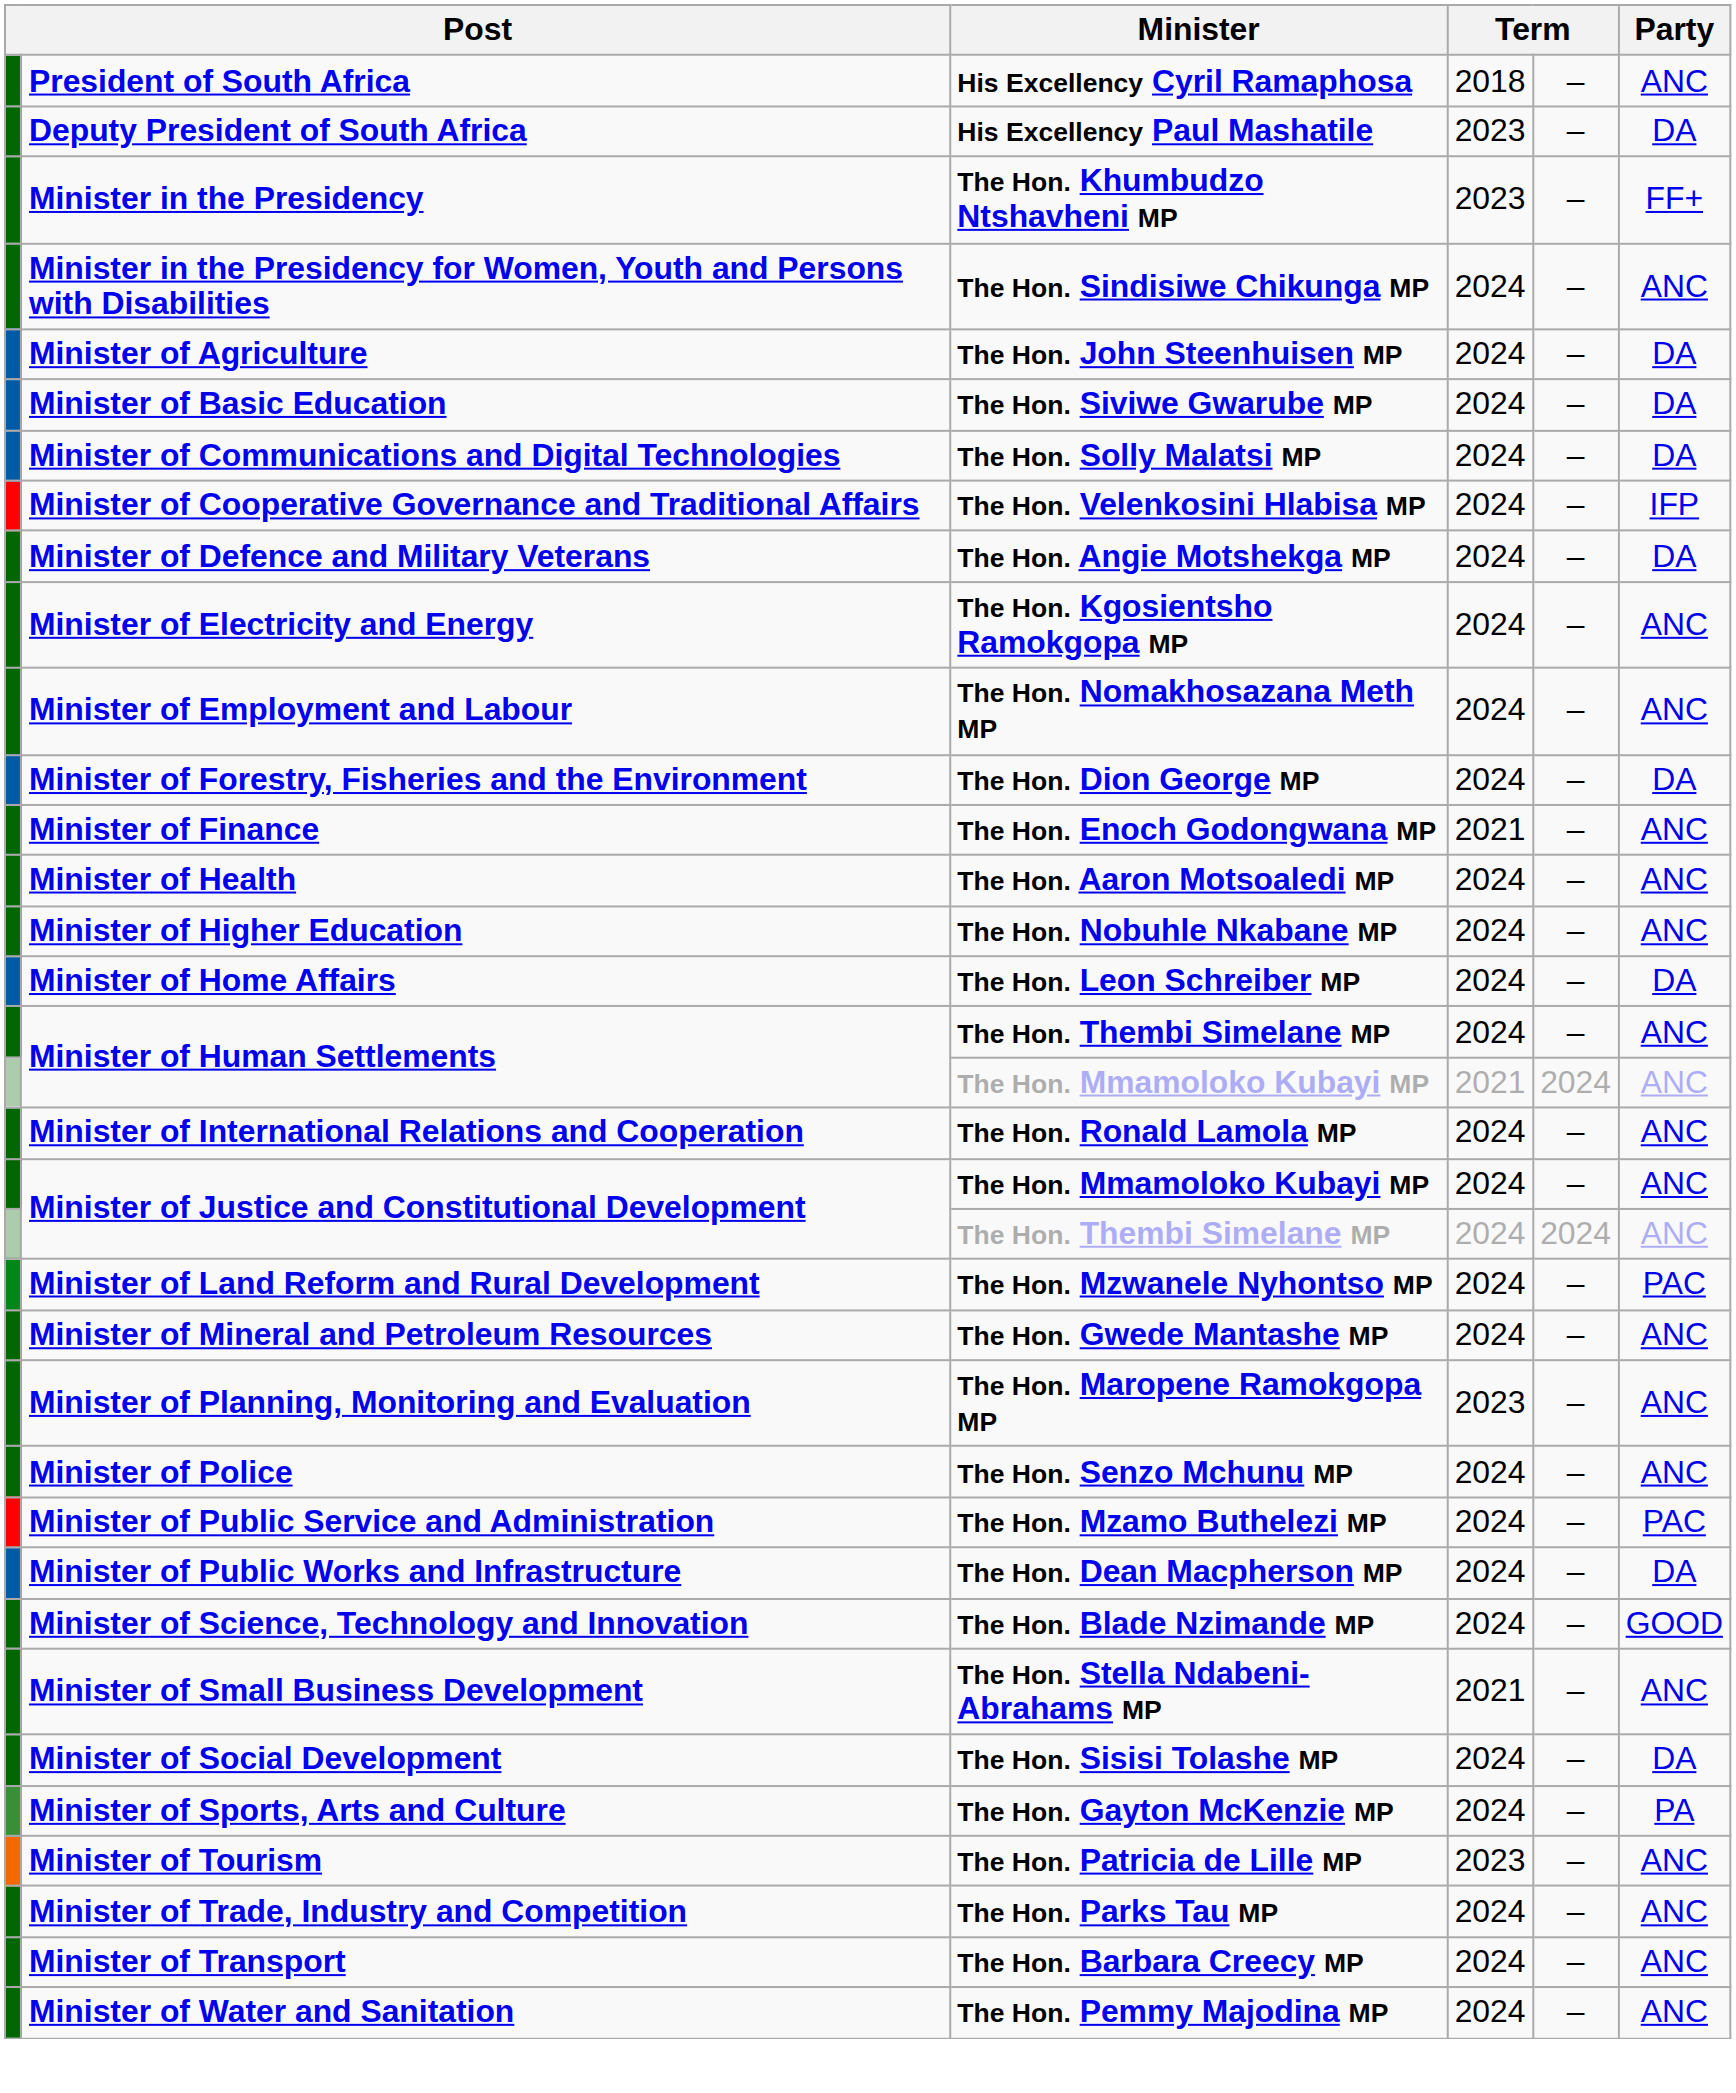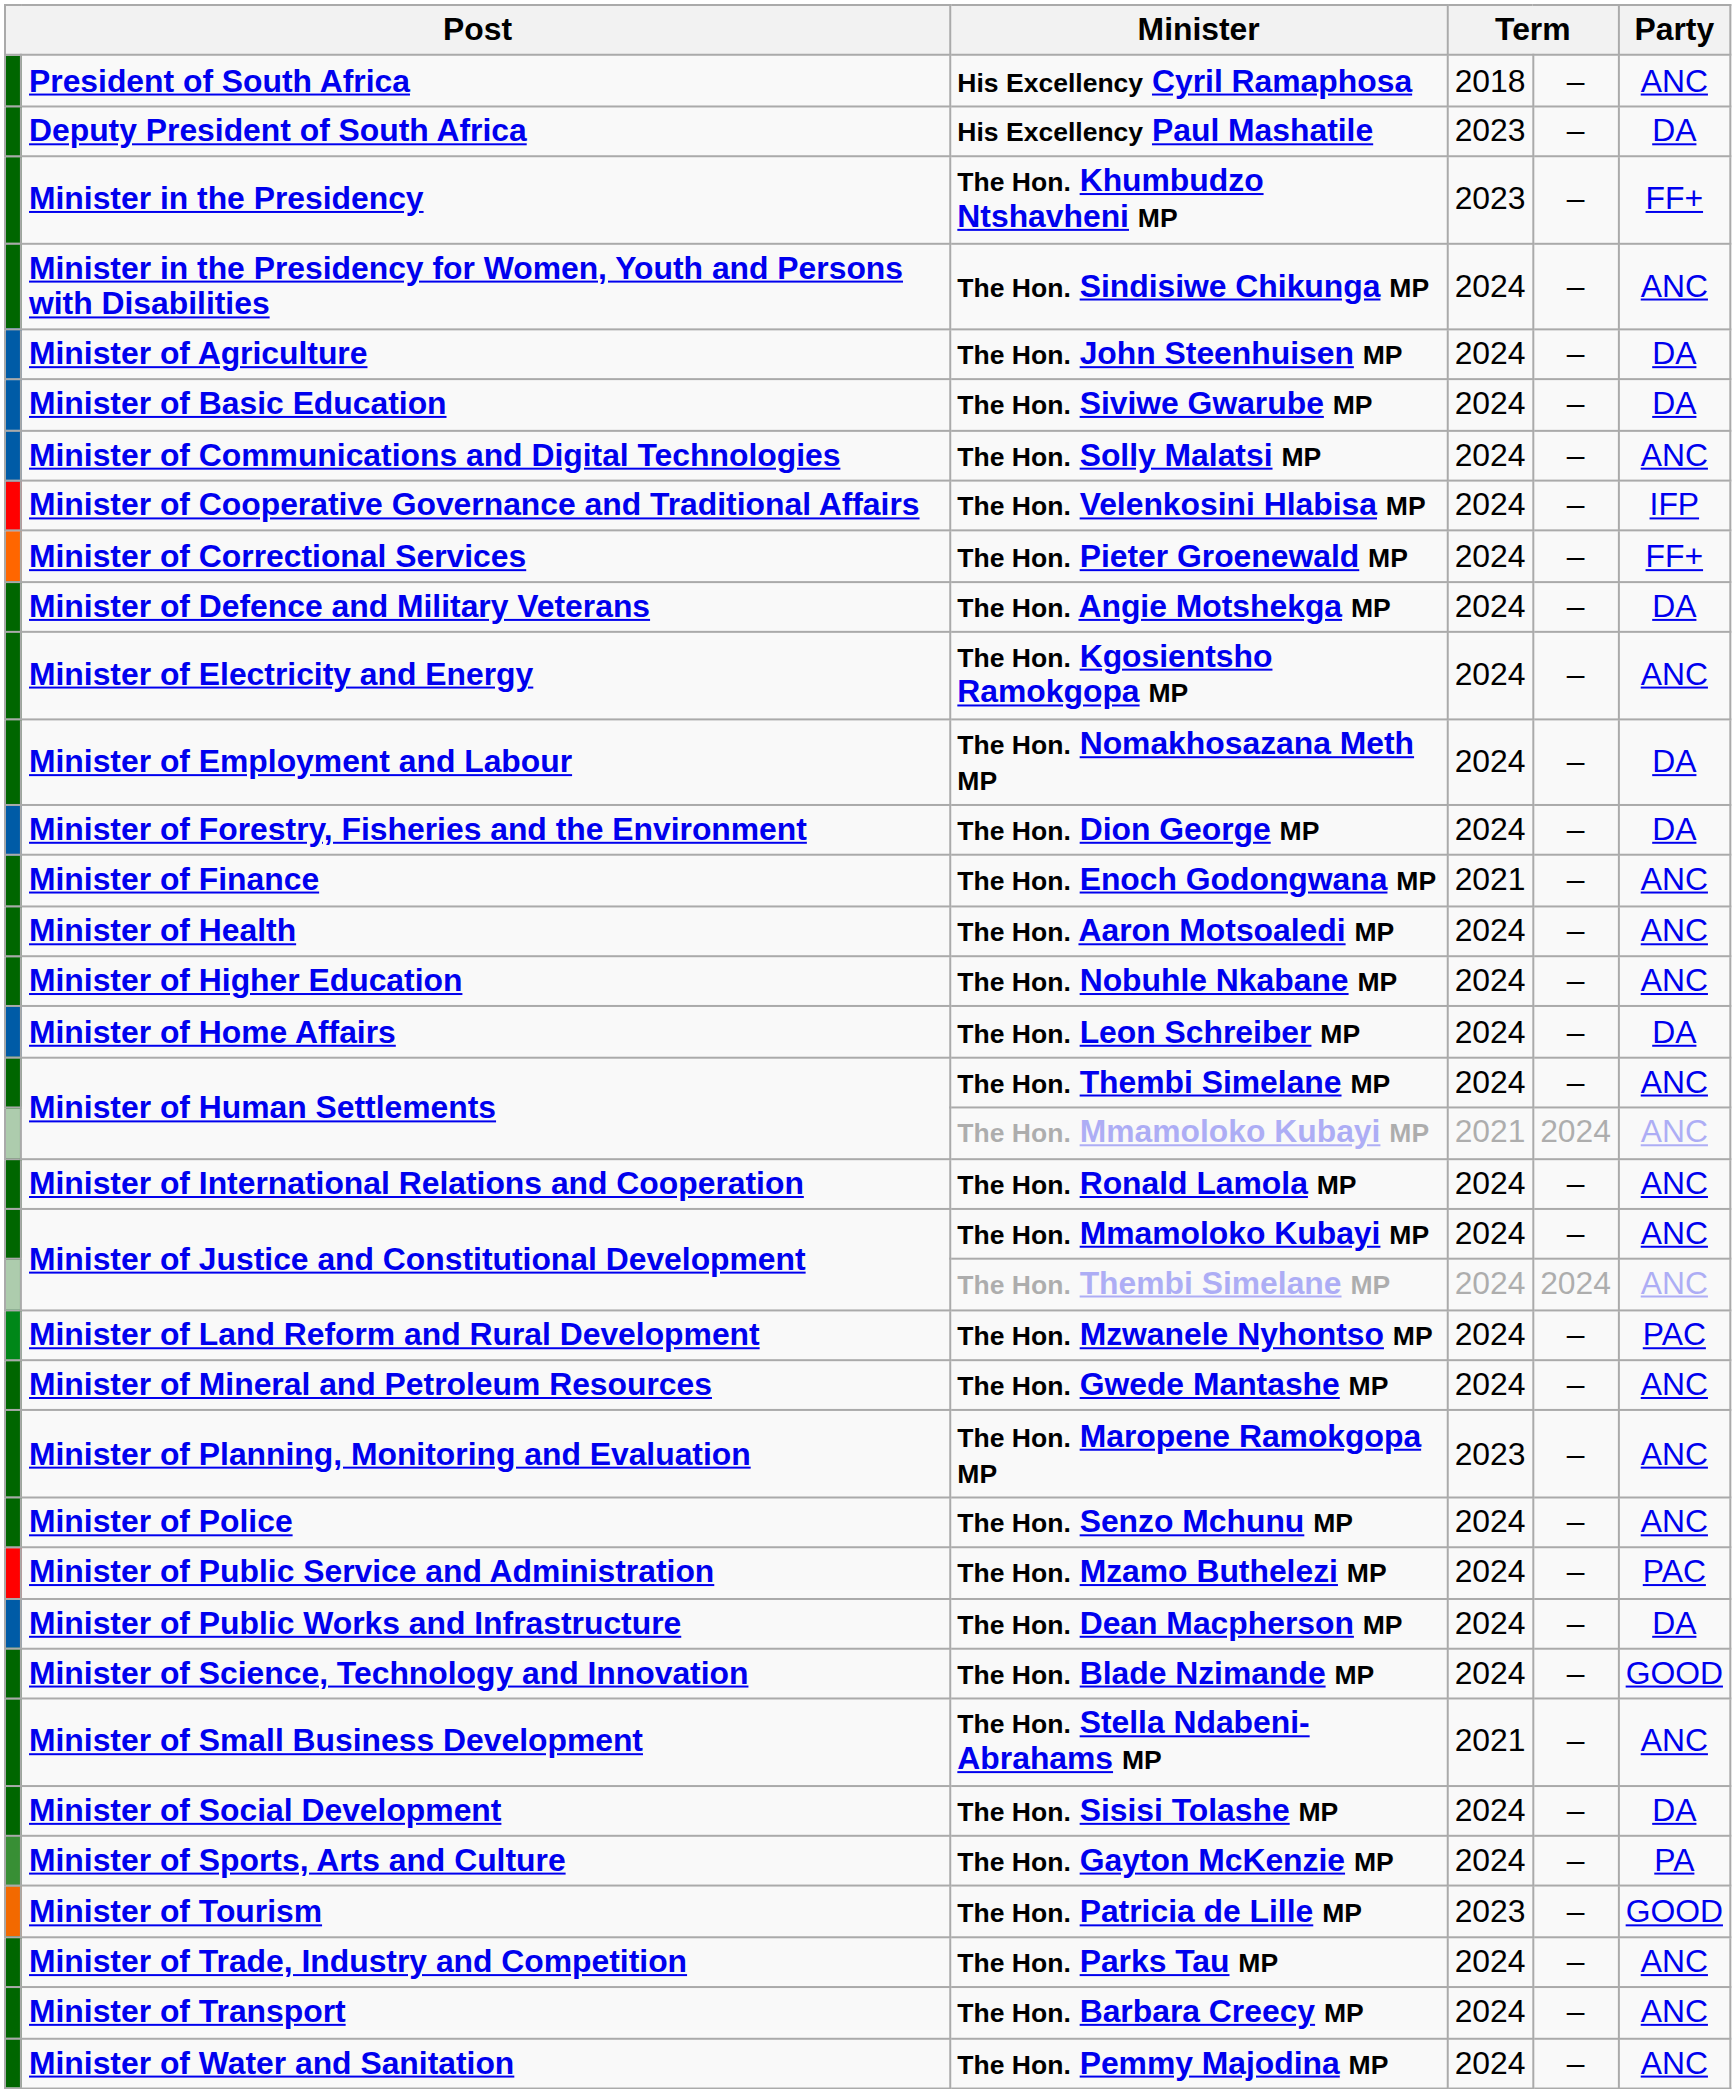(1674, 454) DA -> (1674, 454) ANC
+ row: (278, 555)
(1674, 710) ANC -> (1674, 761) DA
(1674, 1860) ANC -> (1674, 1911) GOOD
